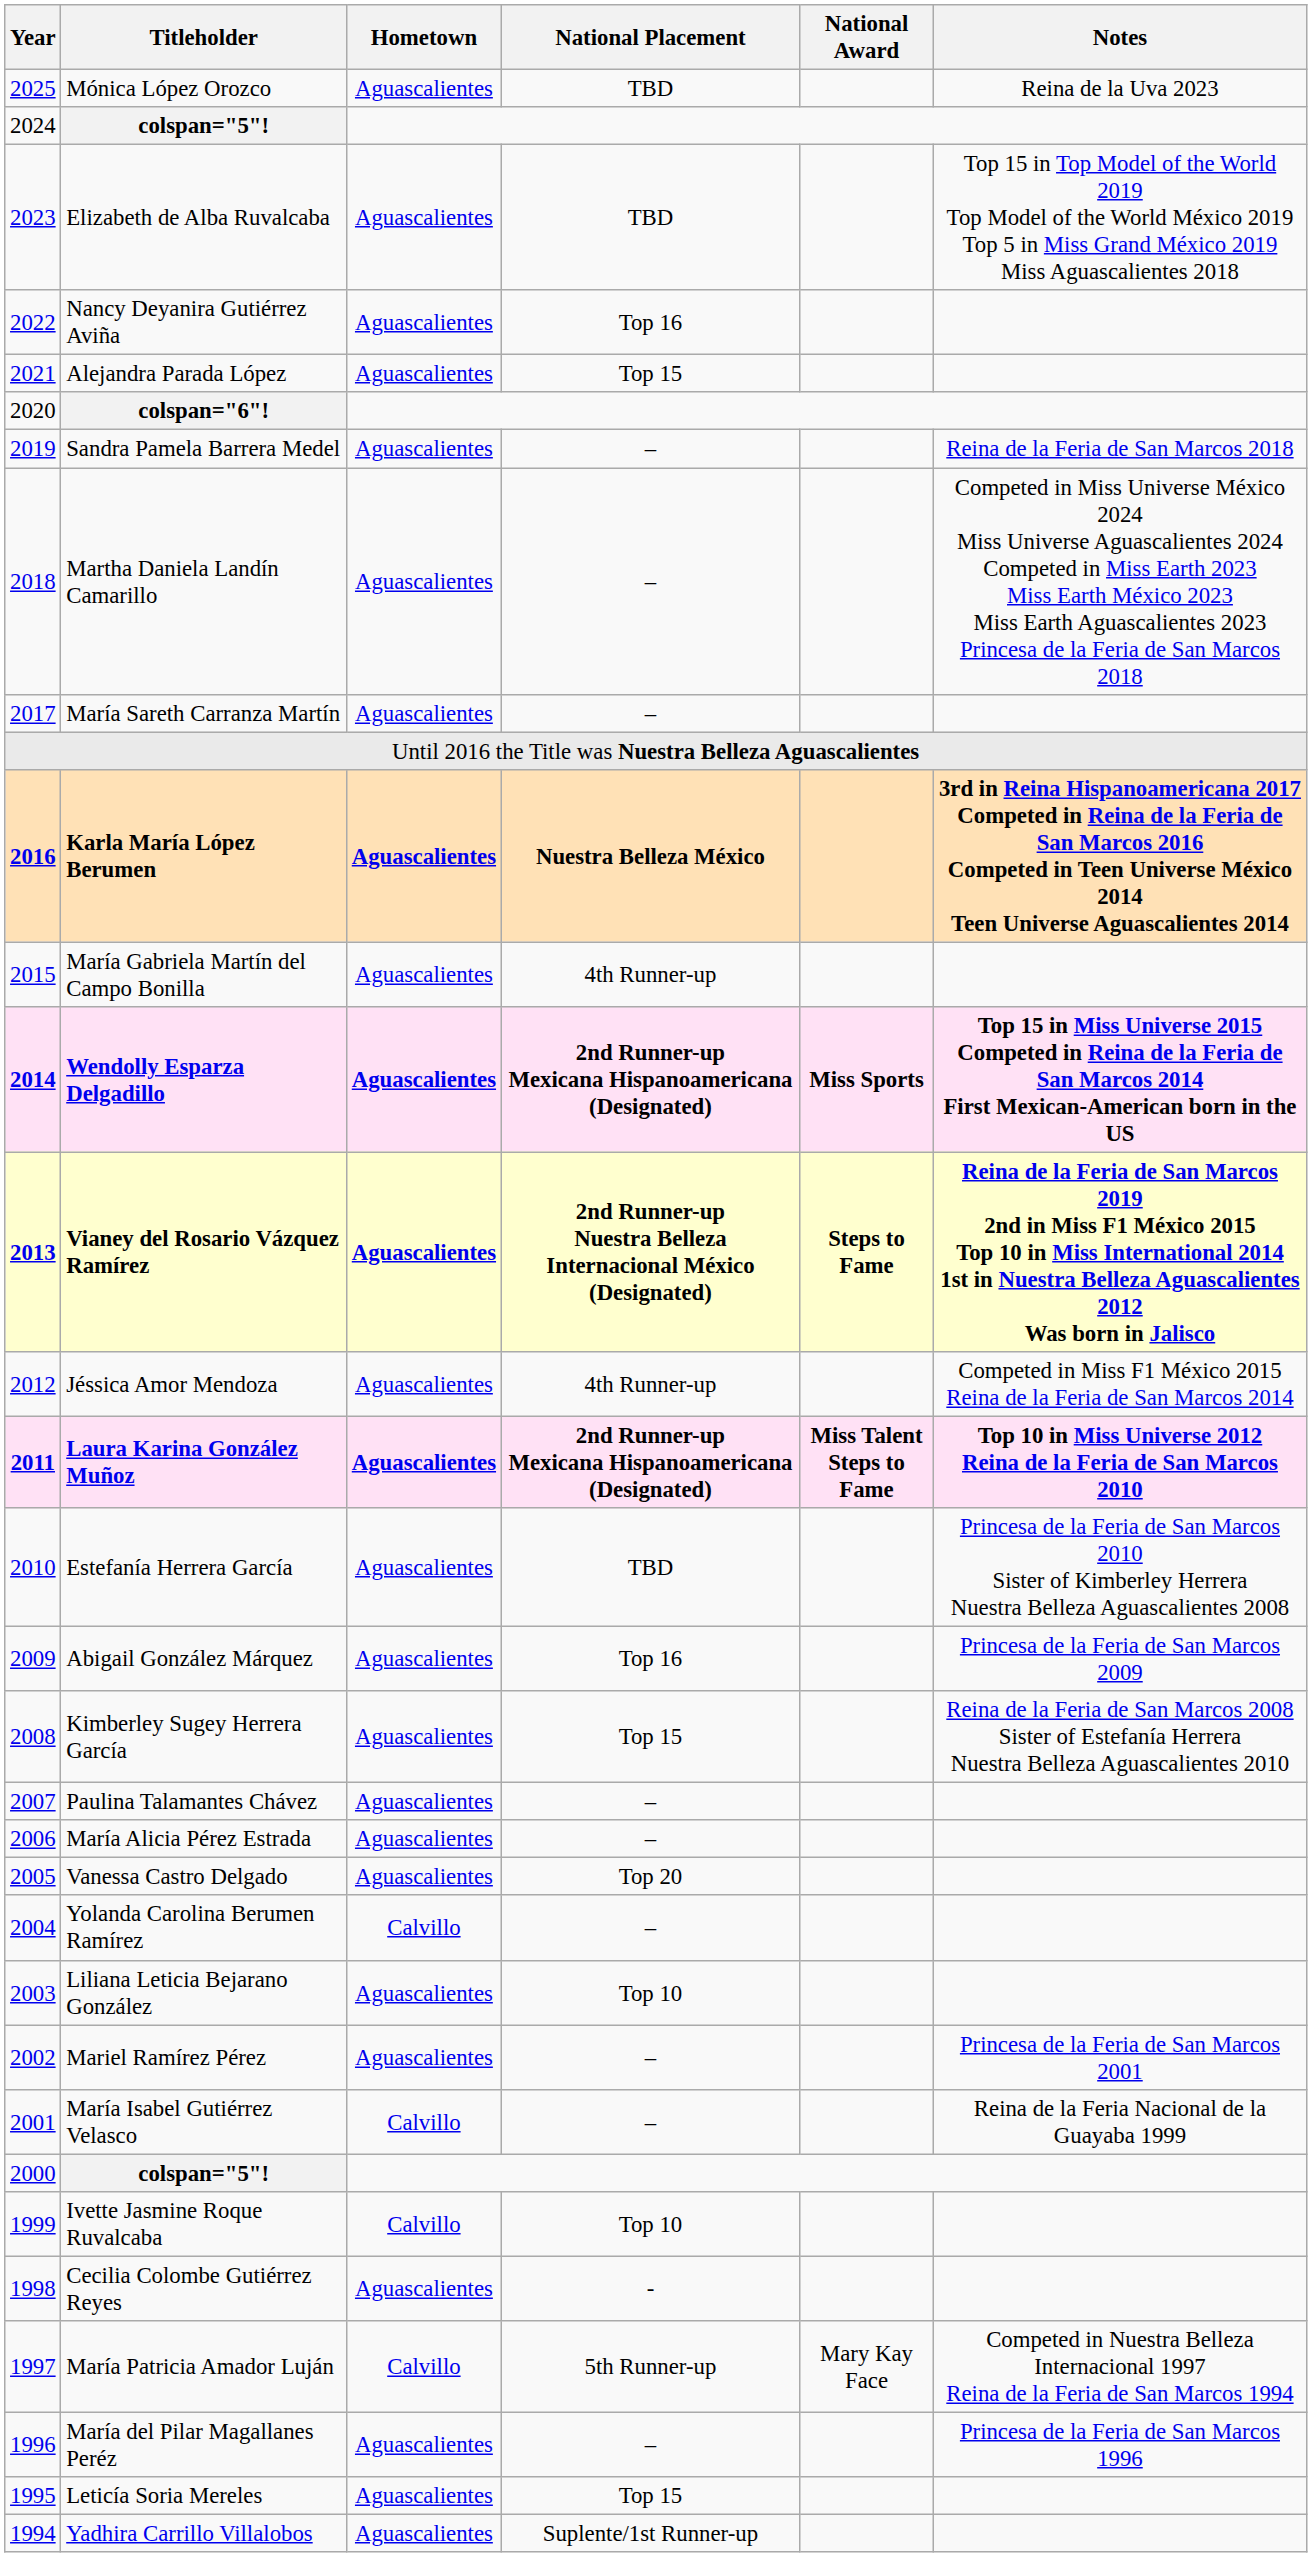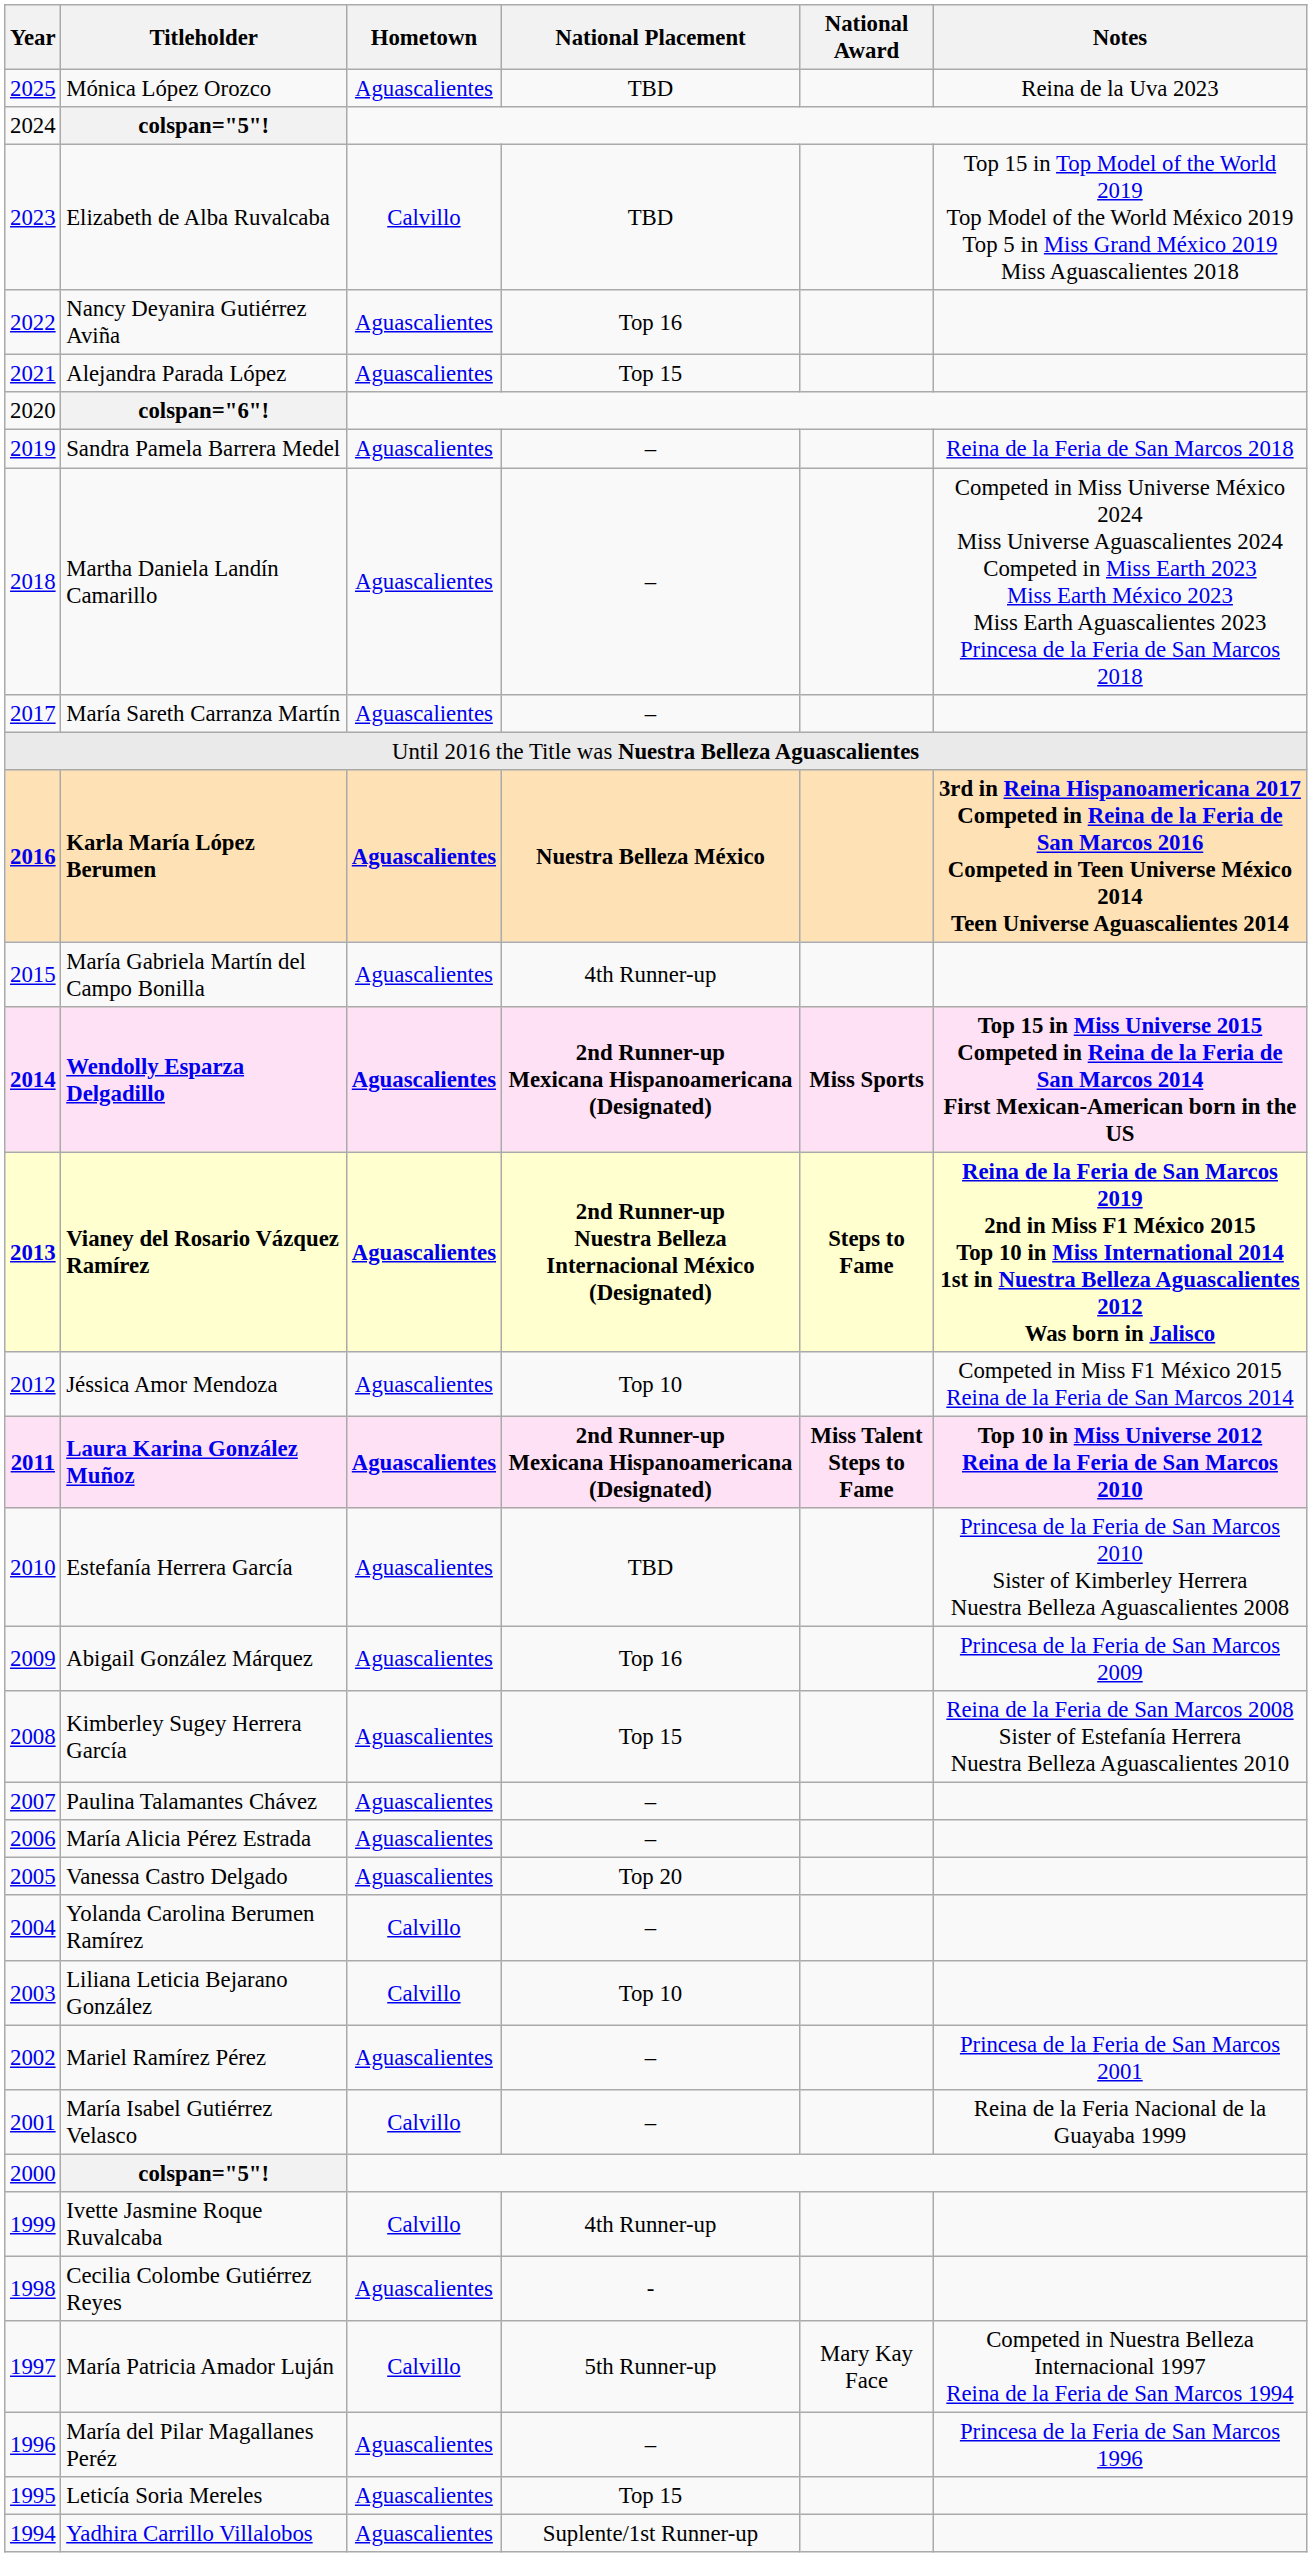(424, 217) Aguascalientes -> (424, 217) Calvillo
(650, 1383) 4th Runner-up -> (650, 1383) Top 10
(424, 1992) Aguascalientes -> (424, 1992) Calvillo
(650, 2223) Top 10 -> (650, 2223) 4th Runner-up
